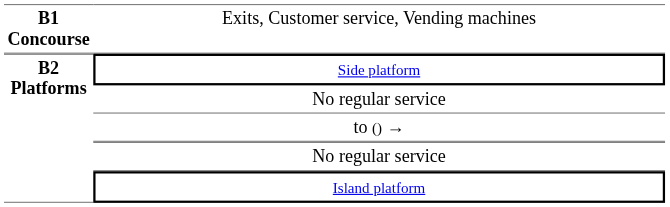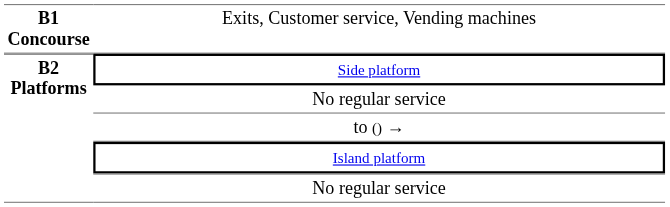(379, 156) No regular service -> (379, 158) Island platform
(379, 188) Island platform -> (379, 188) No regular service
